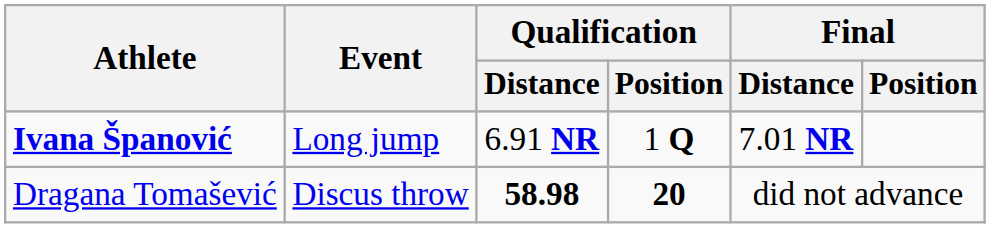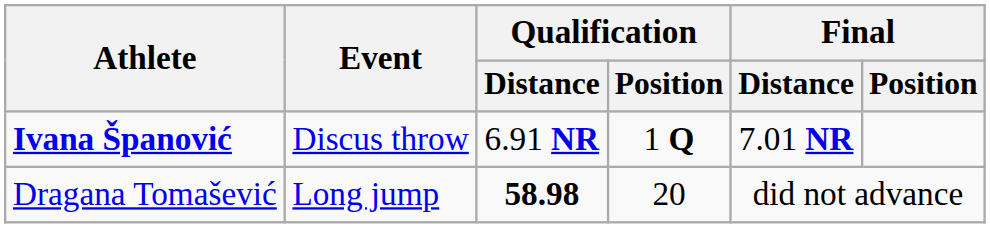(366, 139) Long jump -> (381, 139) Discus throw
(381, 193) Discus throw -> (366, 193) Long jump
(669, 193) bold -> (669, 193) normal
